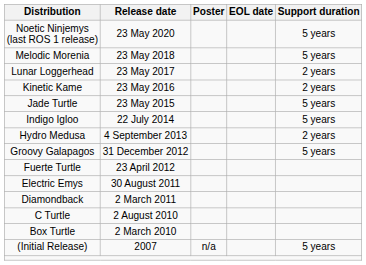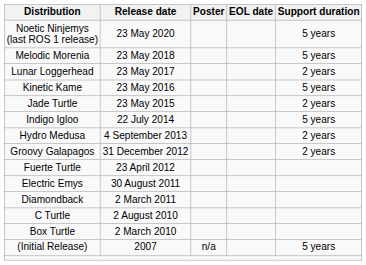(319, 87) 2 years -> (319, 87) 5 years
(319, 103) 5 years -> (319, 103) 2 years
(319, 151) 5 years -> (319, 151) 2 years
